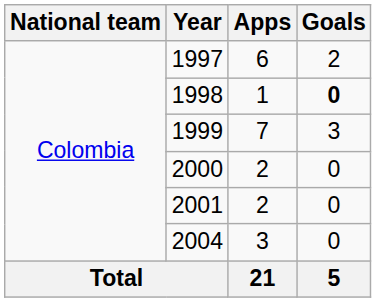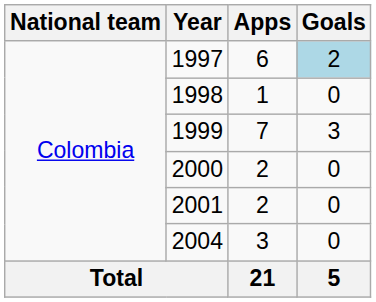(334, 59) no background -> (334, 59) lightblue background
(334, 95) bold -> (334, 95) normal
